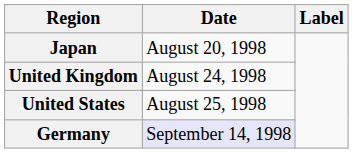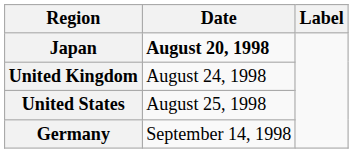(206, 47) normal -> (208, 47) bold
(219, 133) lavender background -> (219, 133) no background
